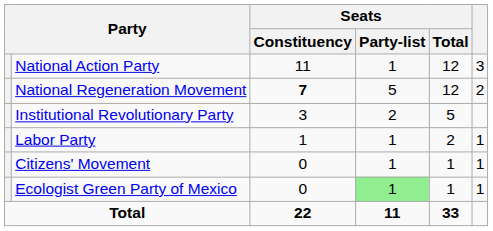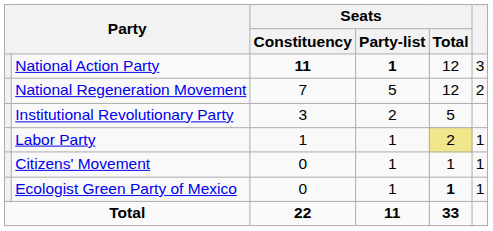(303, 66) normal -> (303, 66) bold
(392, 66) normal -> (392, 66) bold
(303, 90) bold -> (303, 90) normal
(451, 139) no background -> (451, 139) khaki background
(392, 189) lightgreen background -> (392, 189) no background
(451, 189) normal -> (451, 189) bold
